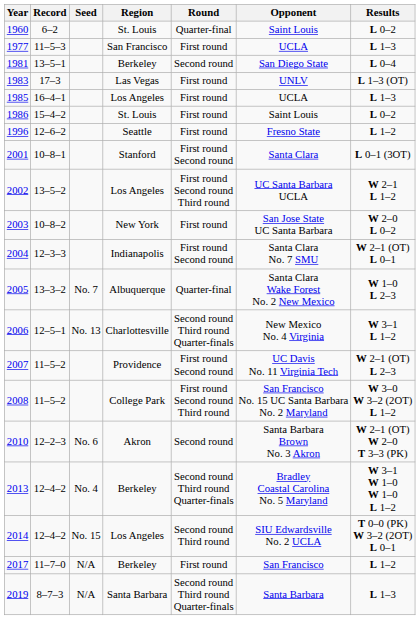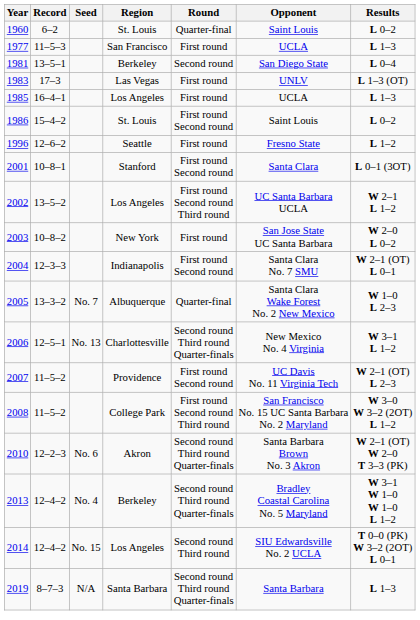(204, 115) First round -> (204, 121) First round Second round
(204, 441) Second round -> (204, 453) Second round Third round Quarter-finals
- row: (18, 565)
